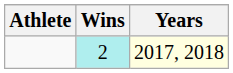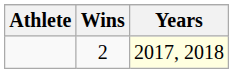(103, 52) paleturquoise background -> (103, 52) no background
